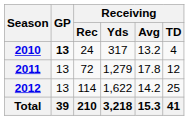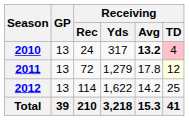(62, 50) bold -> (62, 50) normal
(149, 50) normal -> (149, 50) bold
(174, 50) no background -> (174, 50) pink background
(174, 69) no background -> (174, 69) lightyellow background
